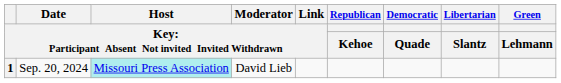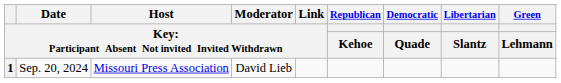(161, 68) paleturquoise background -> (161, 68) no background
